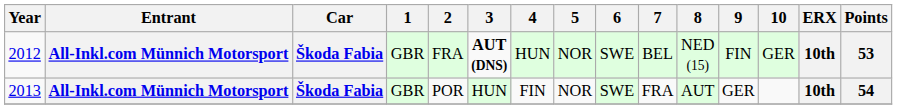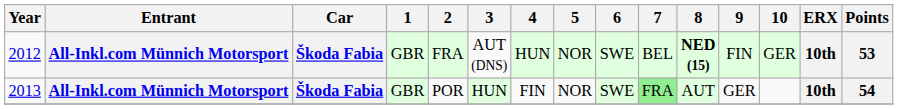(489, 54) bold -> (489, 54) normal
(698, 54) normal -> (698, 54) bold
(658, 91) no background -> (658, 91) lightgreen background
